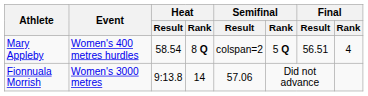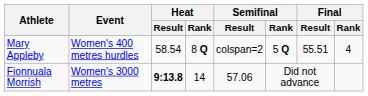(315, 50) 56.51 -> (315, 50) 55.51
(168, 77) normal -> (168, 77) bold
